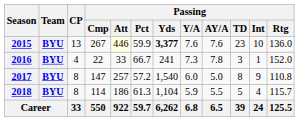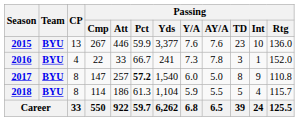(121, 44) lightyellow background -> (121, 44) no background
(167, 44) bold -> (167, 44) normal
(142, 76) normal -> (142, 76) bold
